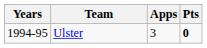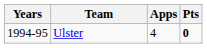(153, 33) 3 -> (153, 33) 4
